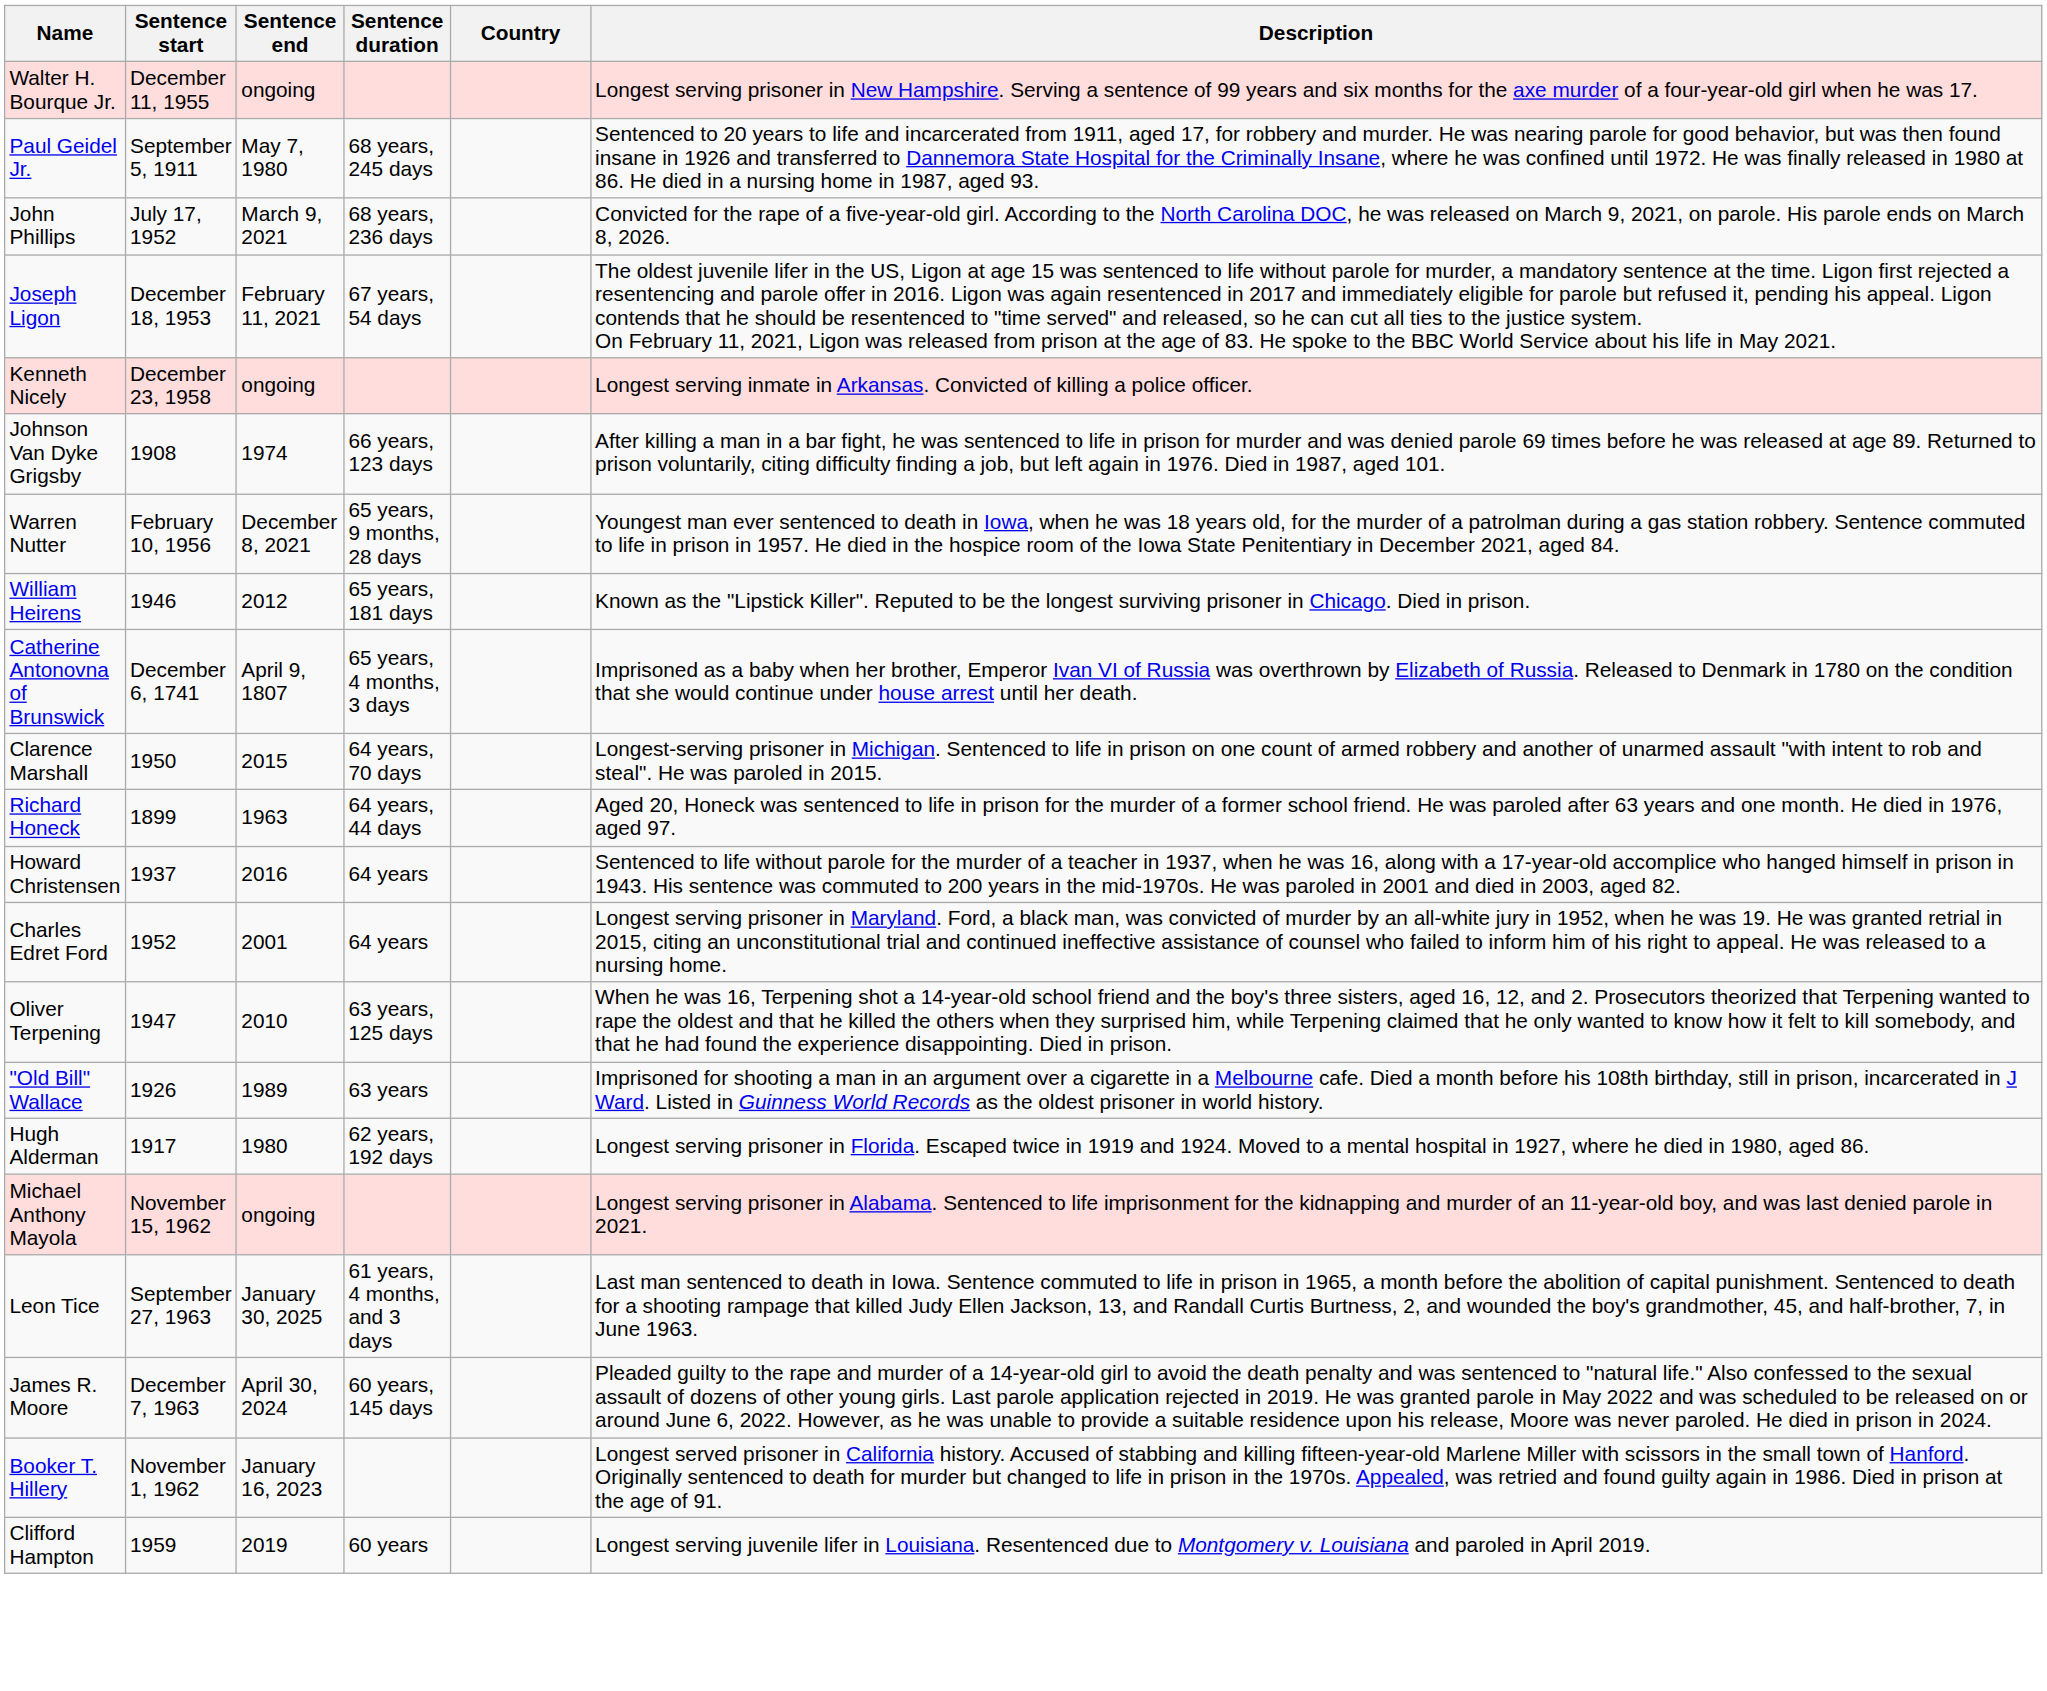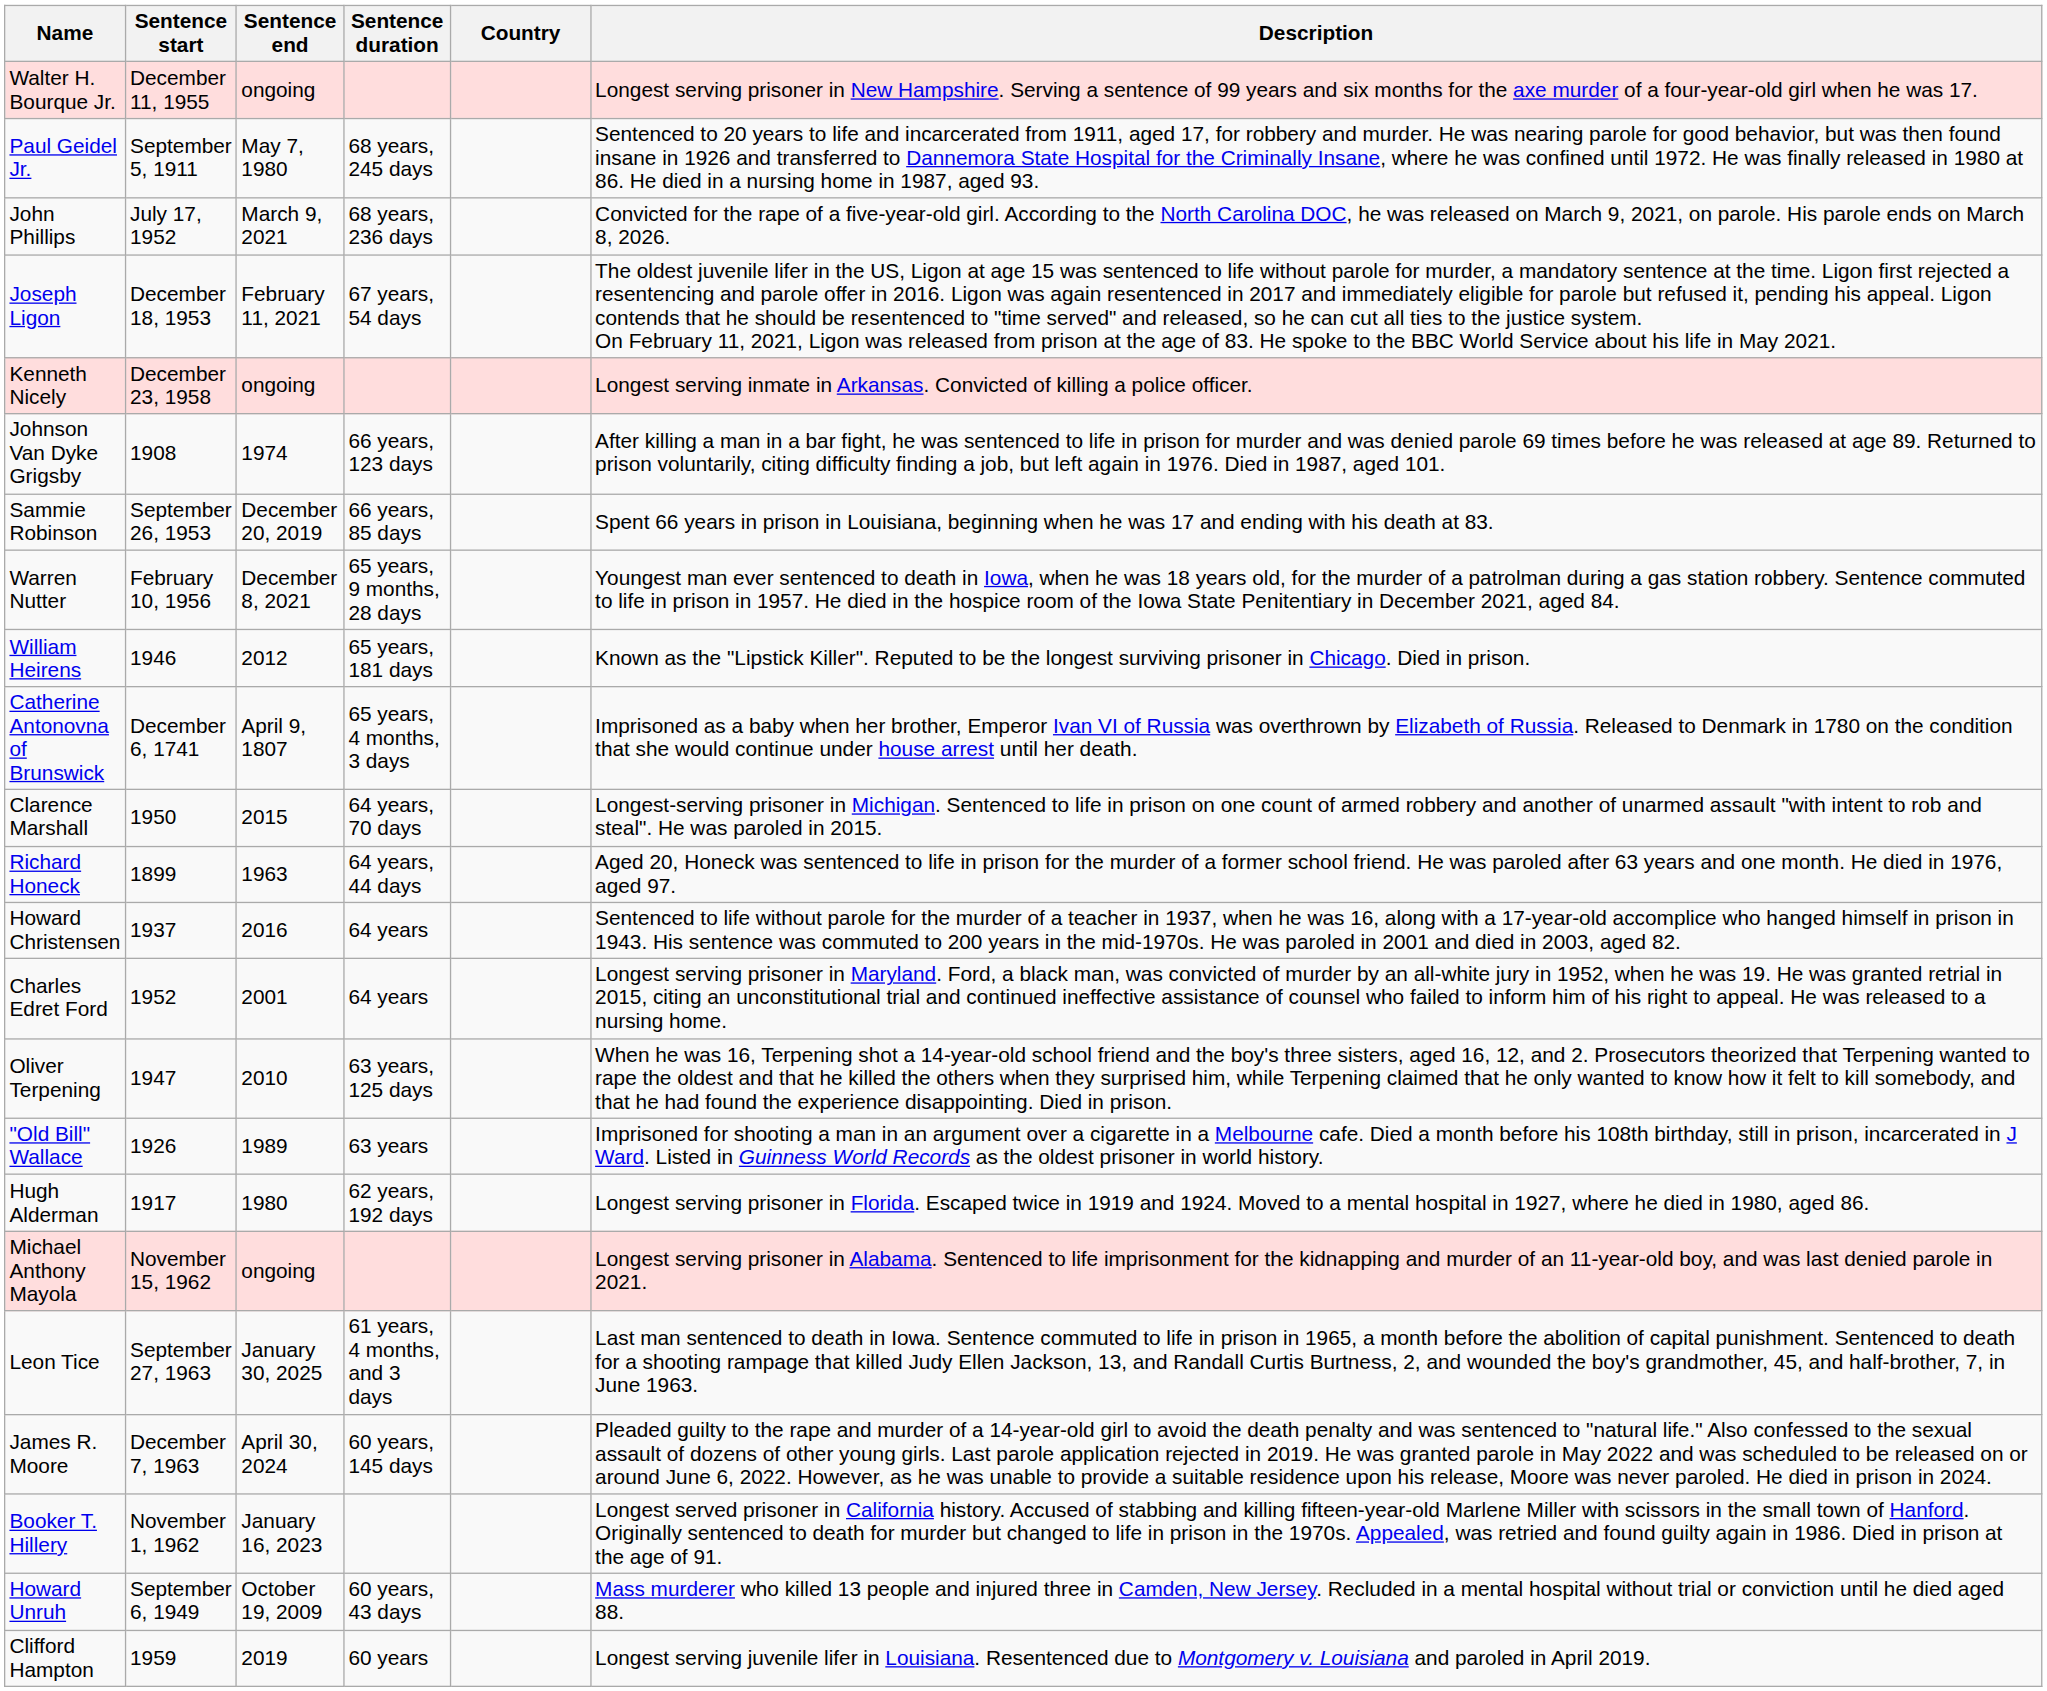+ row: (53, 521)
+ row: (45, 1601)
